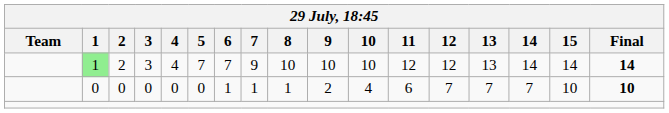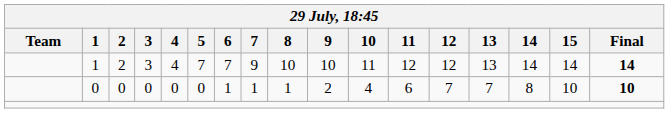(95, 64) lightgreen background -> (95, 64) no background
(368, 64) 10 -> (368, 64) 11
(529, 88) 7 -> (529, 88) 8
